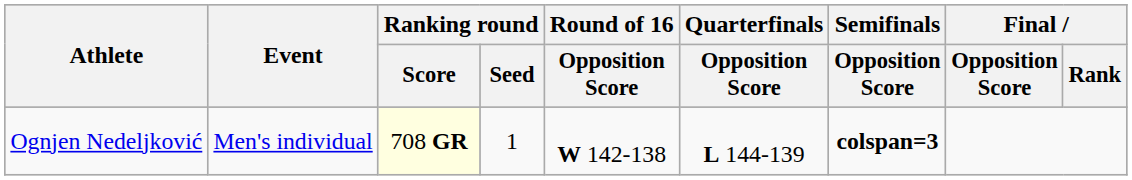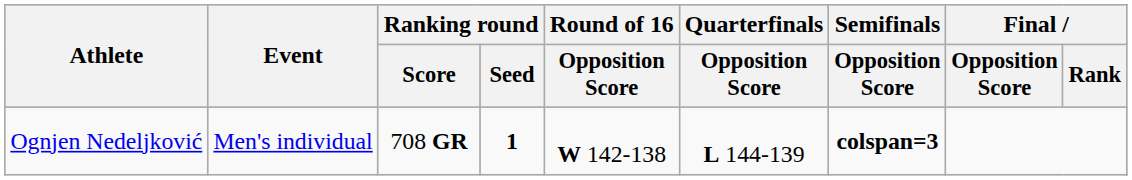(429, 141) lightyellow background -> (429, 141) no background
(512, 141) normal -> (512, 141) bold
